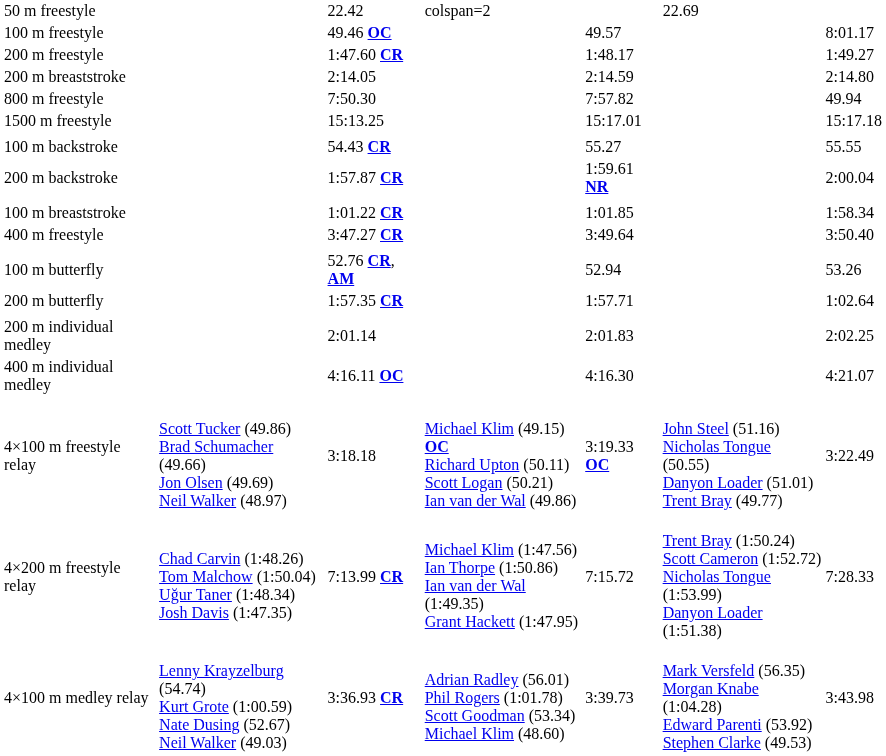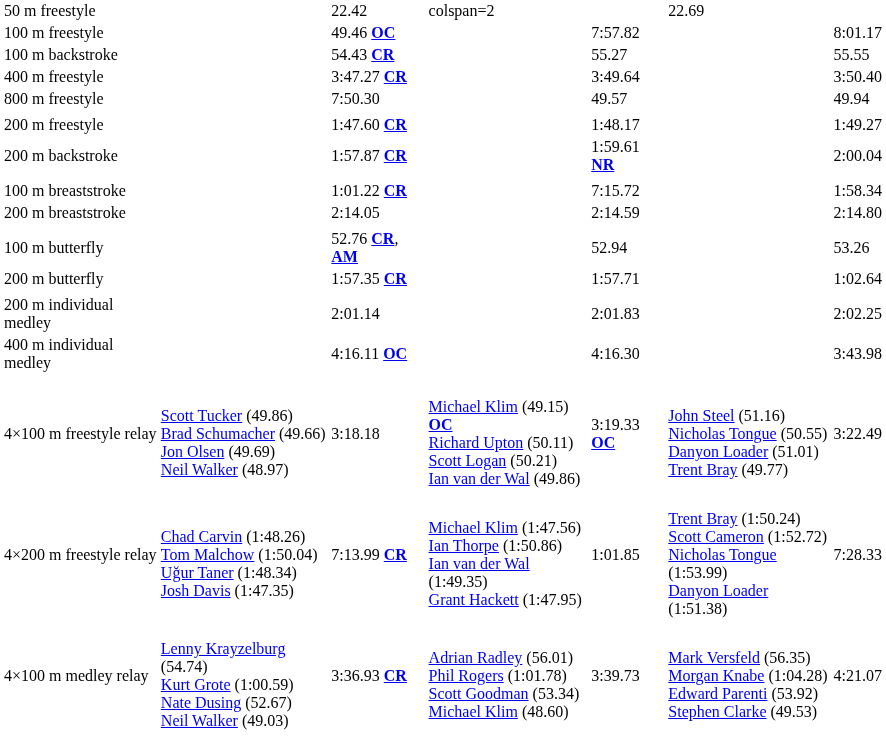(603, 32) 49.57 -> (615, 32) 7:57.82
rows swapped: (54, 54) <-> (61, 146)
rows swapped: (54, 234) <-> (65, 76)
(609, 98) 7:57.82 -> (609, 98) 49.57
- row: (58, 120)
(609, 212) 1:01.85 -> (615, 190) 7:15.72
(850, 376) 4:21.07 -> (858, 354) 3:43.98
(609, 576) 7:15.72 -> (615, 554) 1:01.85
(850, 698) 3:43.98 -> (858, 676) 4:21.07
